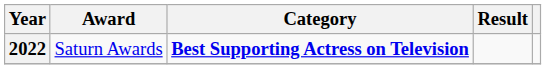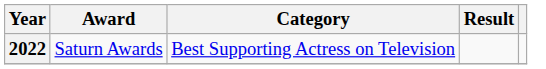(320, 48) bold -> (313, 48) normal
